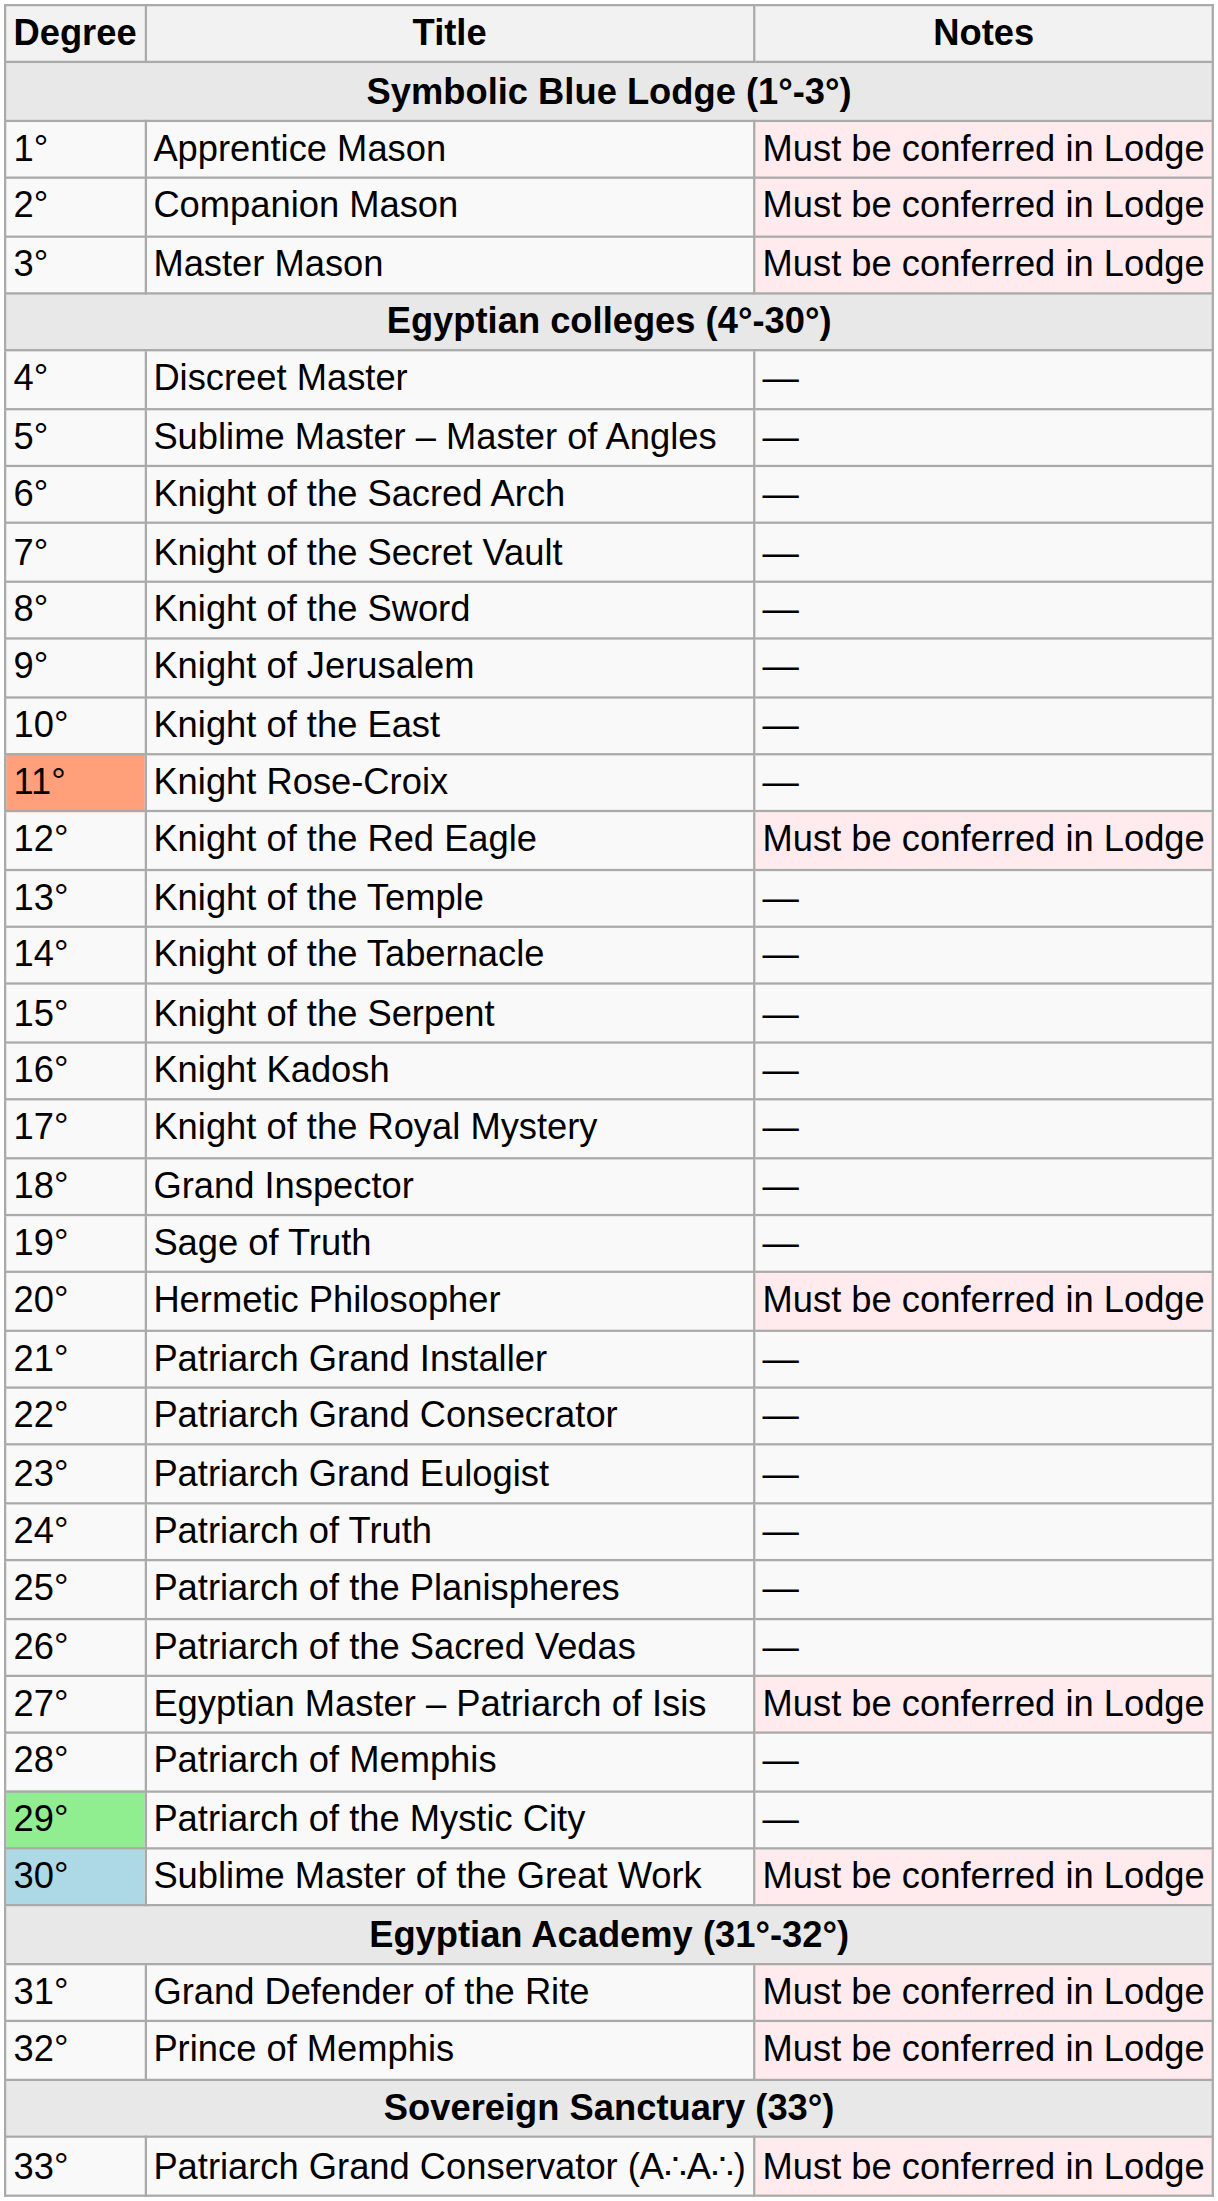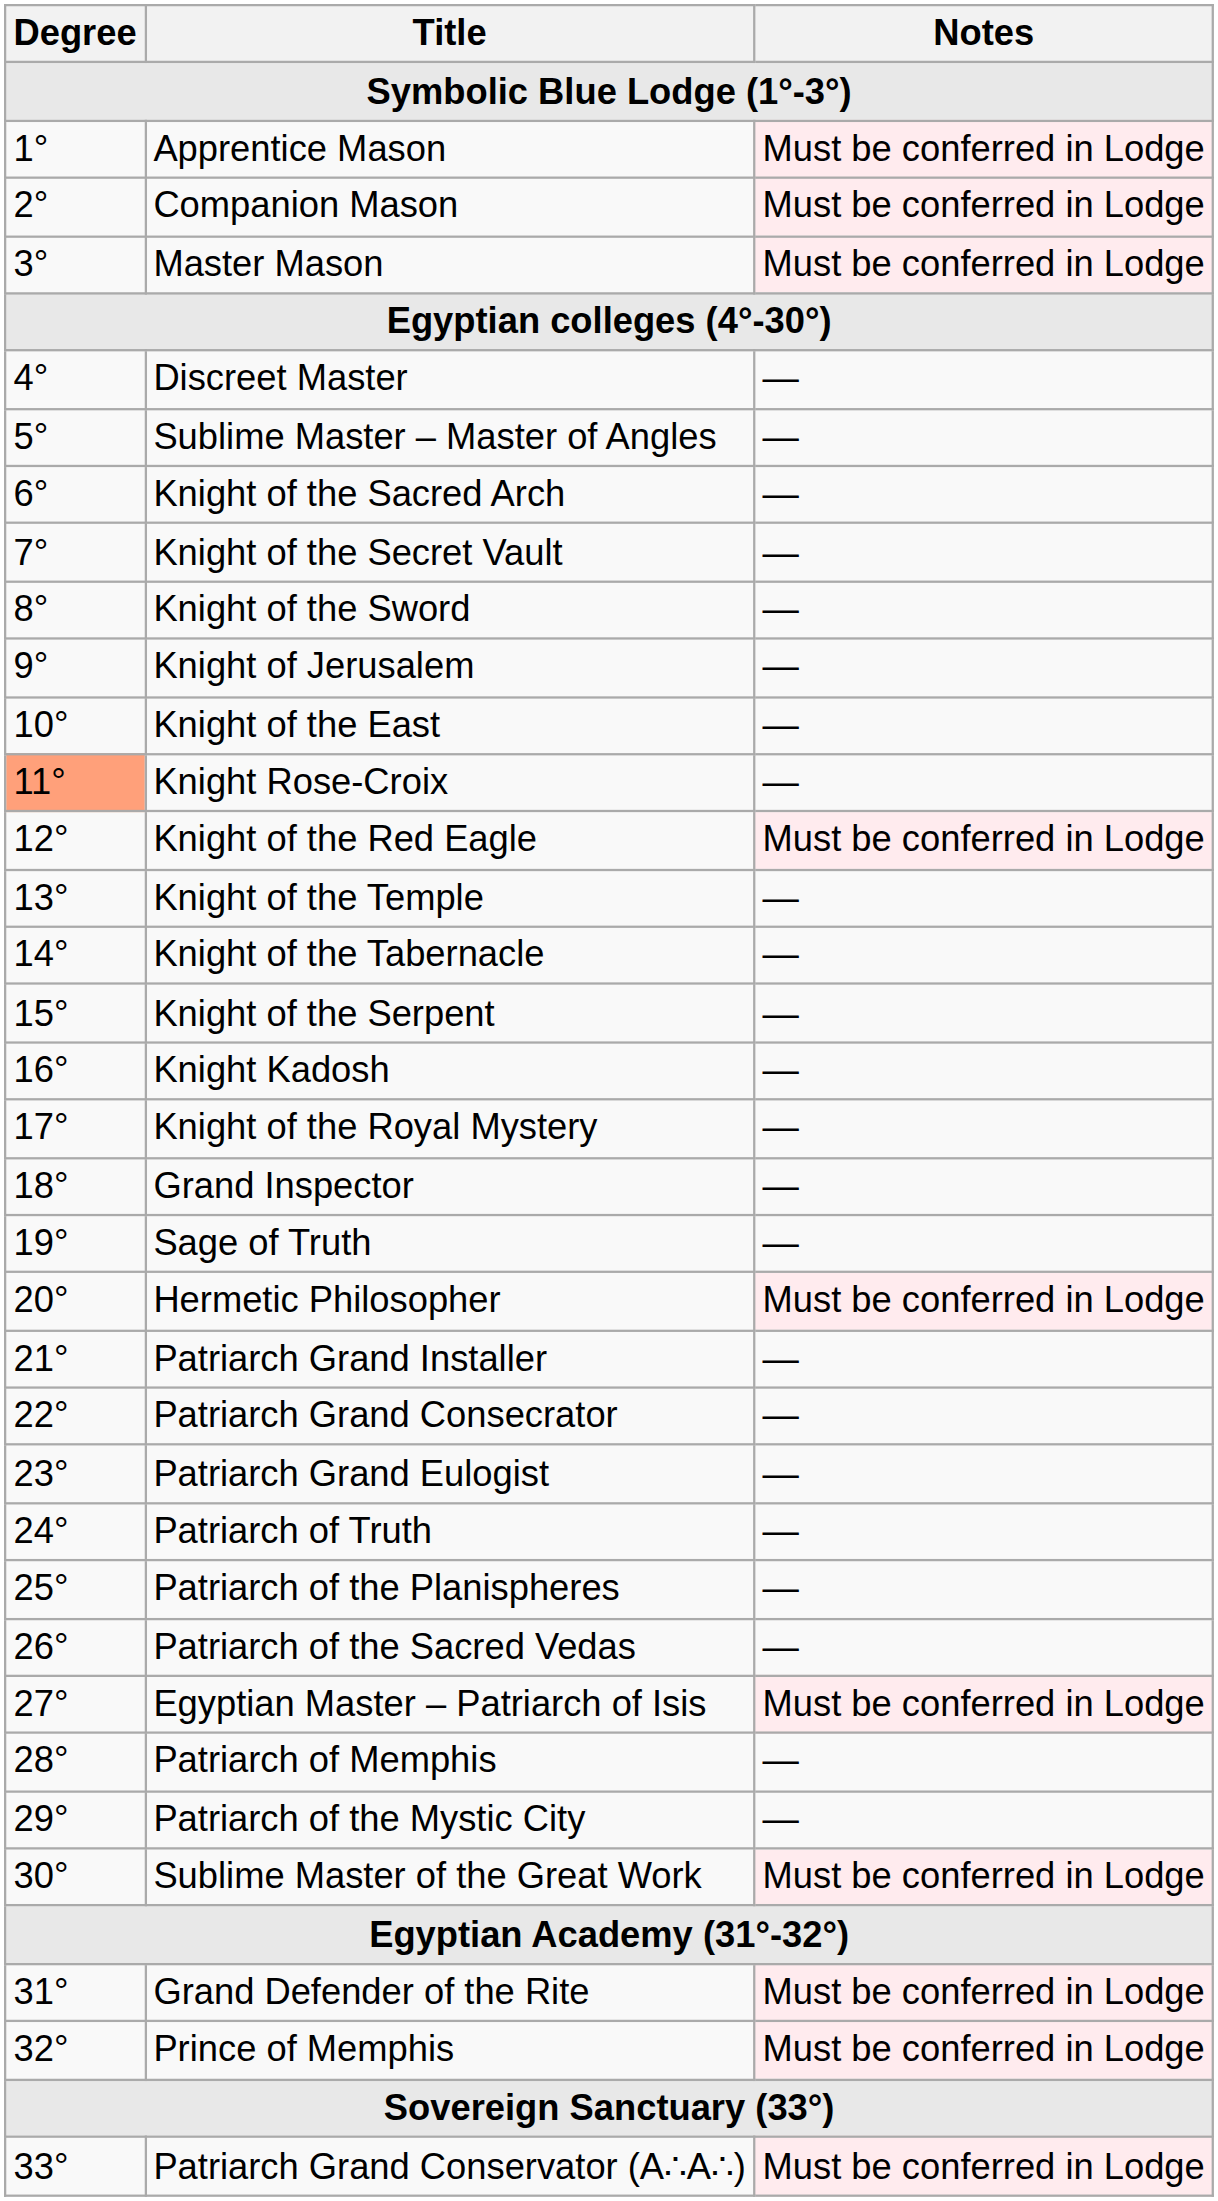(41, 1818) lightgreen background -> (41, 1818) no background
(41, 1876) lightblue background -> (41, 1876) no background
